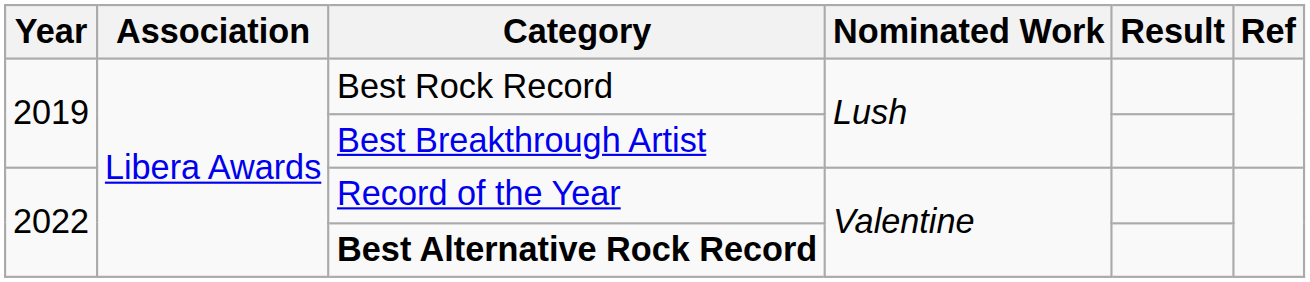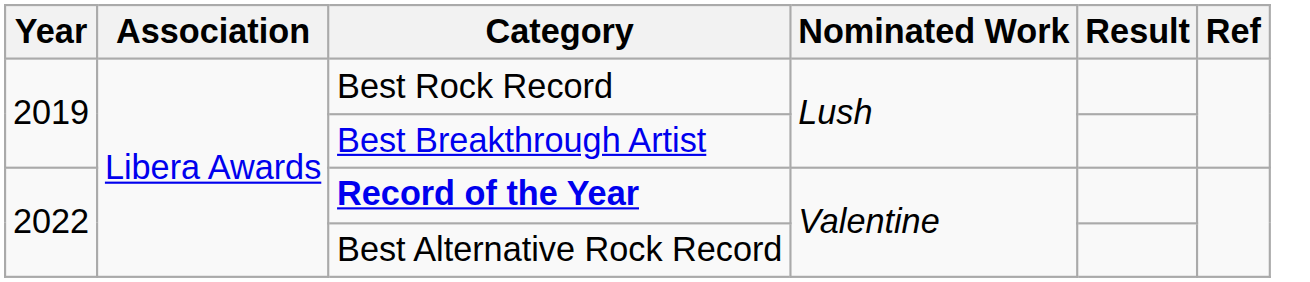(479, 194) normal -> (488, 194) bold
(577, 248) bold -> (560, 248) normal
